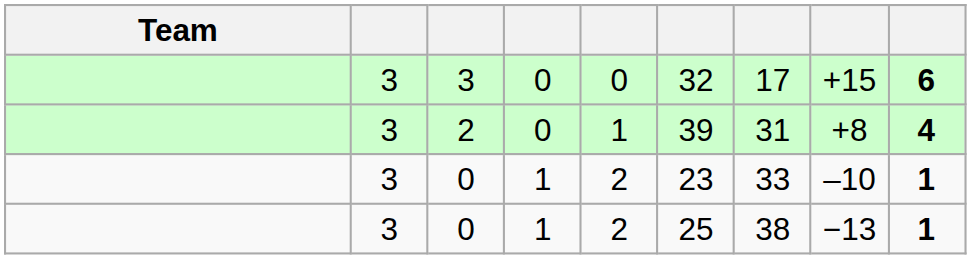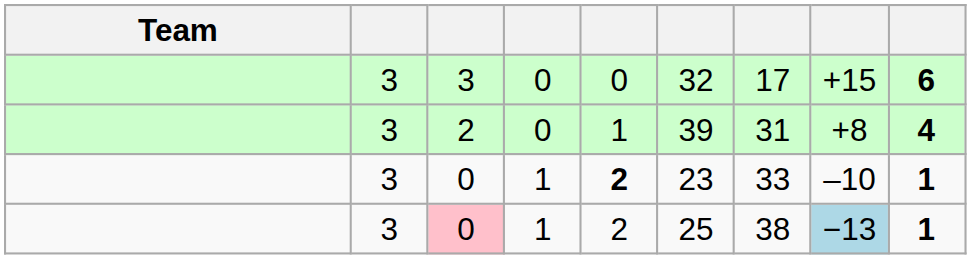(619, 180) normal -> (619, 180) bold
(466, 229) no background -> (466, 229) pink background
(850, 229) no background -> (850, 229) lightblue background
